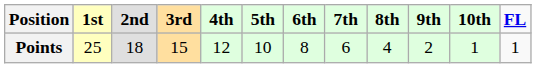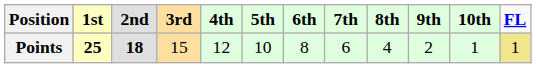(93, 47) normal -> (93, 47) bold
(135, 47) normal -> (135, 47) bold
(515, 47) no background -> (515, 47) khaki background
